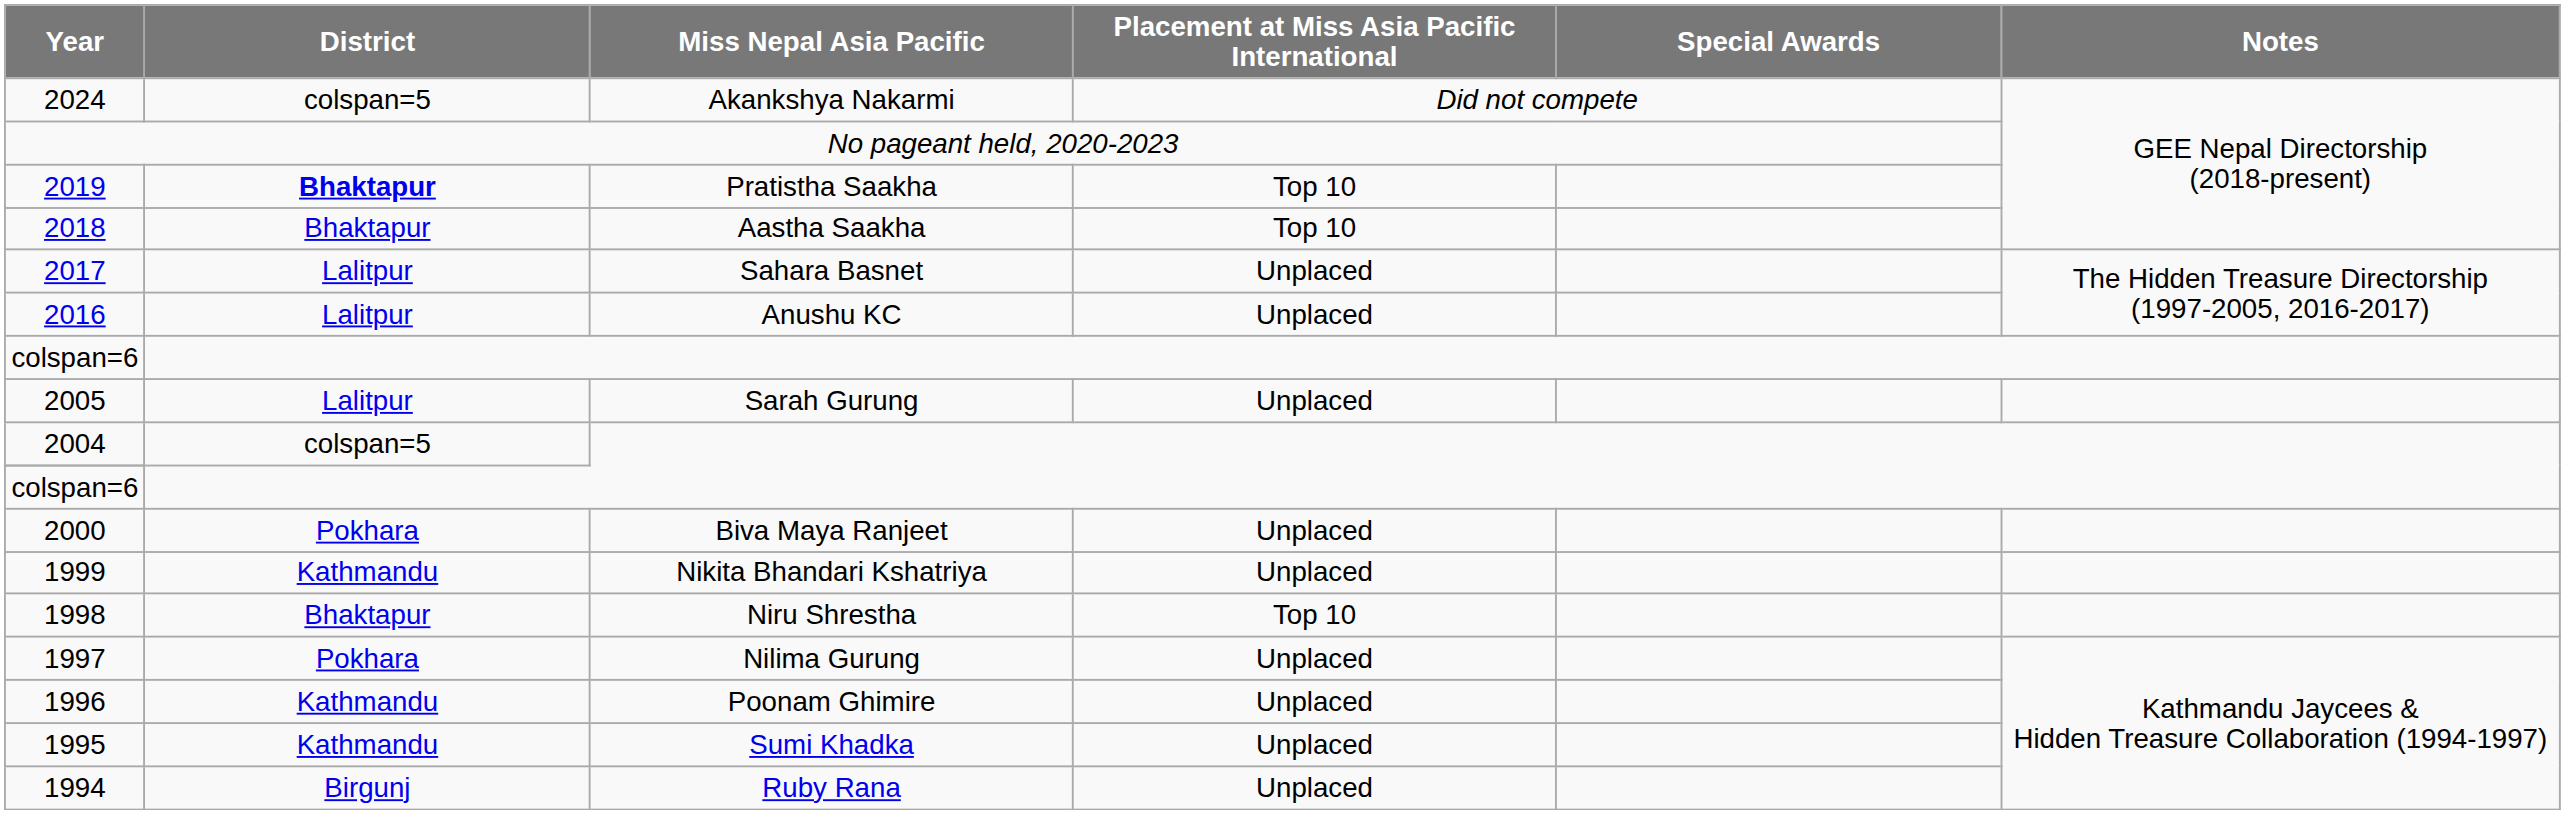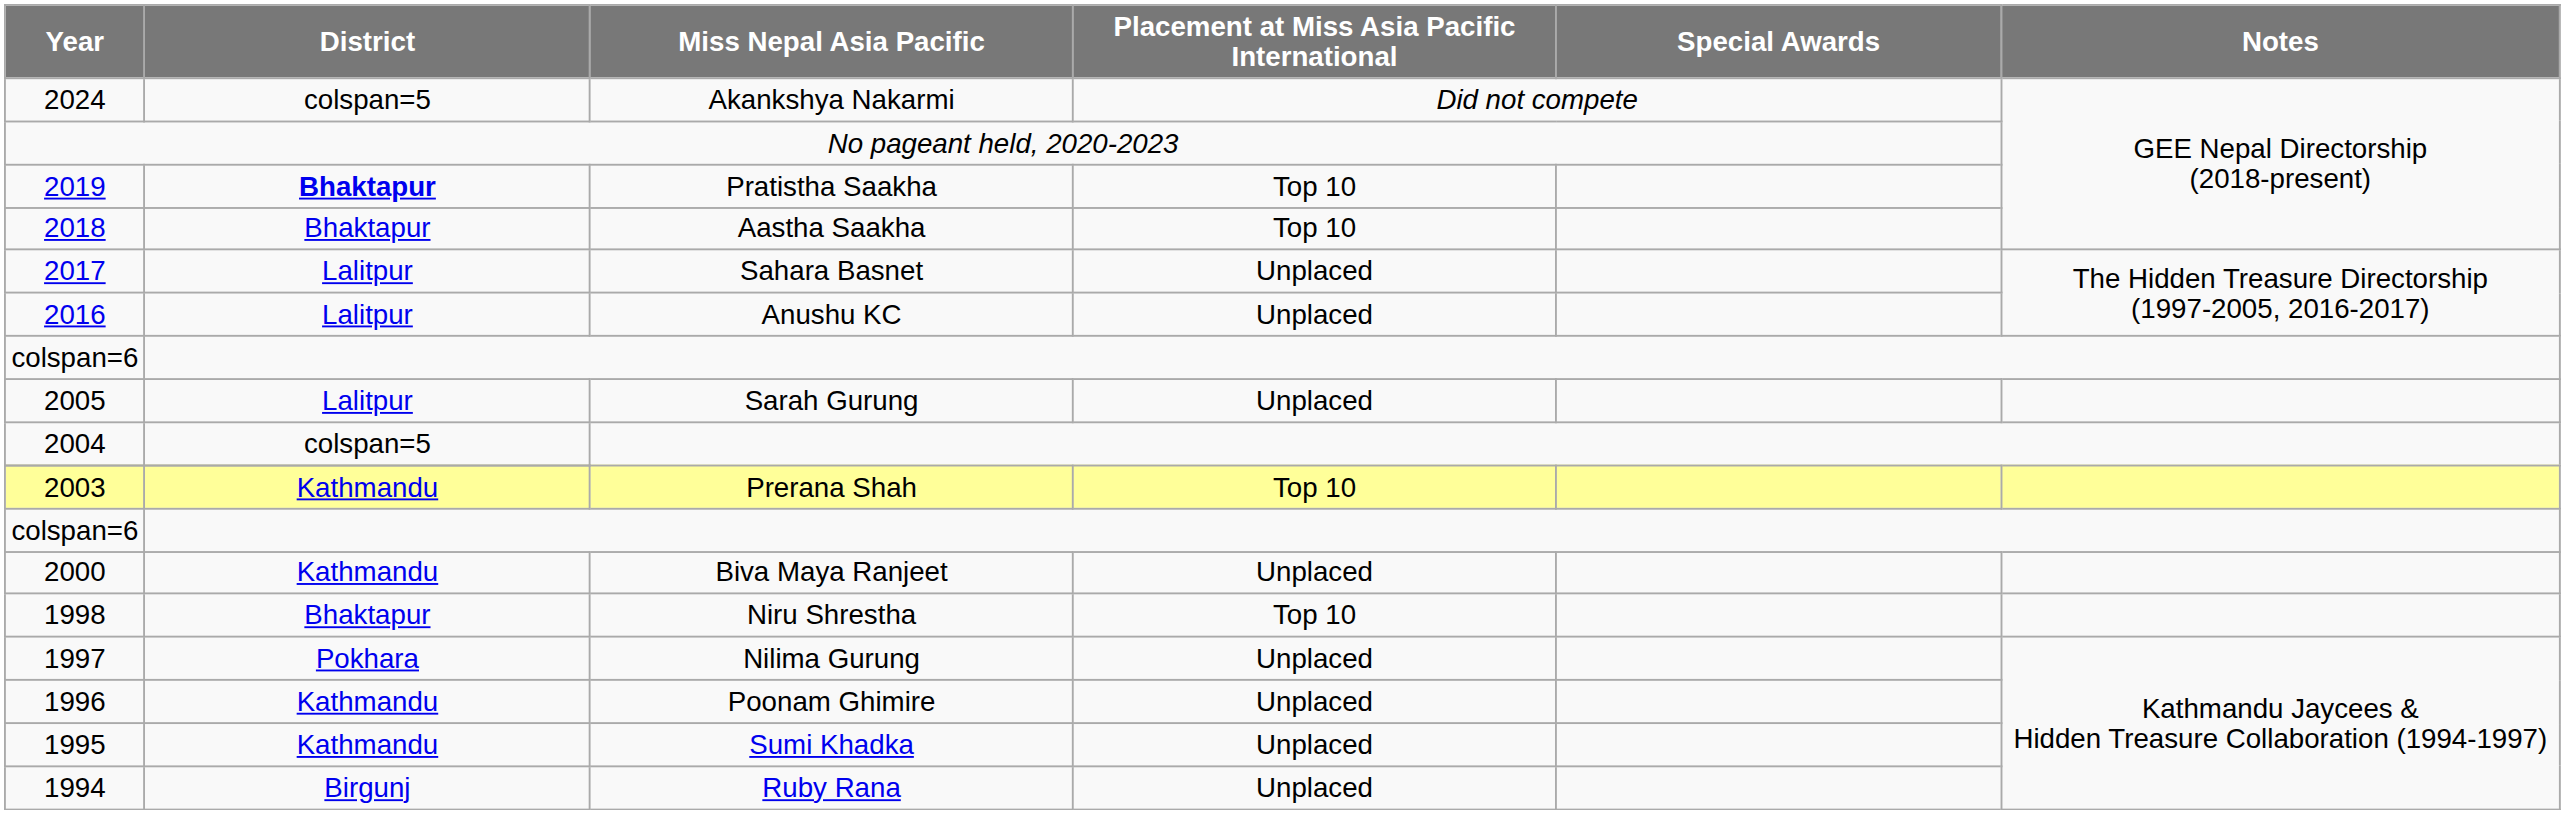+ row: (75, 486)
(367, 529) Pokhara -> (367, 572) Kathmandu
- row: (75, 572)
